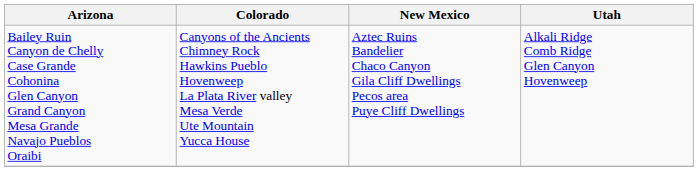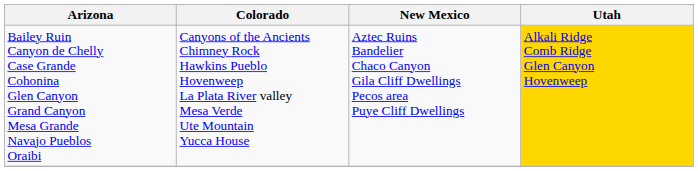(559, 58) no background -> (559, 58) gold background
